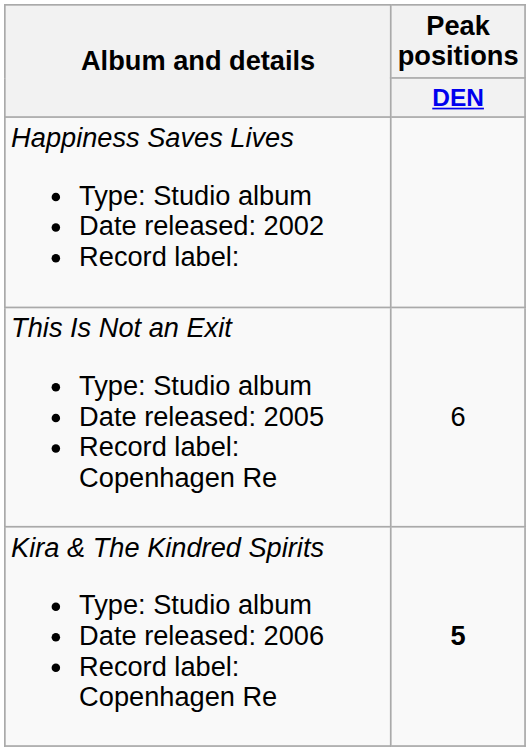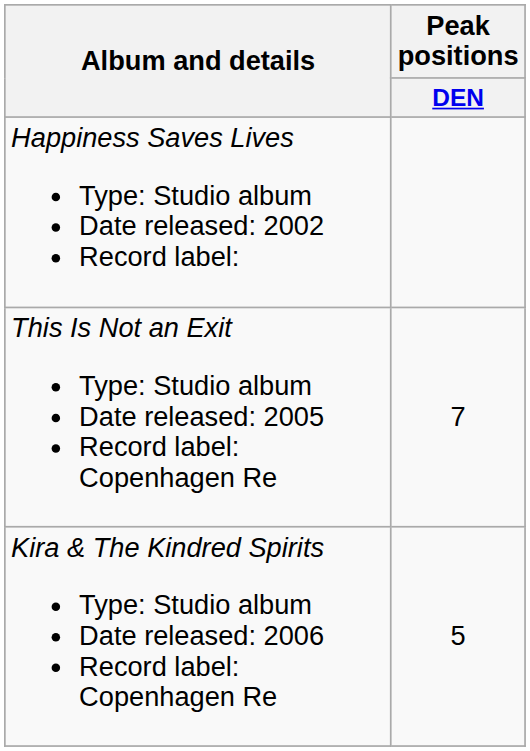(458, 416) 6 -> (458, 416) 7
(458, 636) bold -> (458, 636) normal
